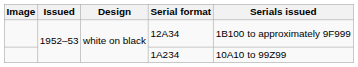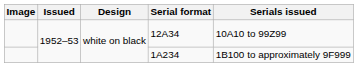(283, 33) 1B100 to approximately 9F999 -> (251, 33) 10A10 to 99Z99
(251, 54) 10A10 to 99Z99 -> (283, 54) 1B100 to approximately 9F999
